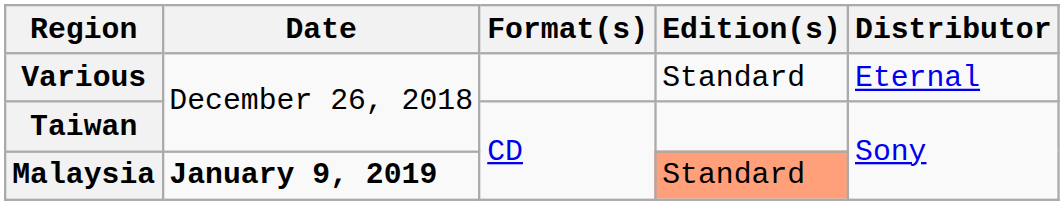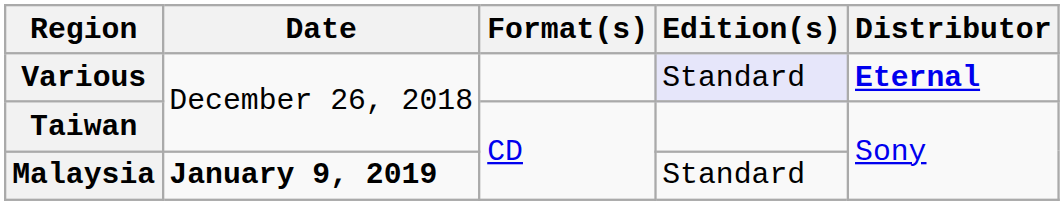(734, 78) no background -> (734, 78) lavender background
(918, 78) normal -> (918, 78) bold
(734, 175) lightsalmon background -> (734, 175) no background
